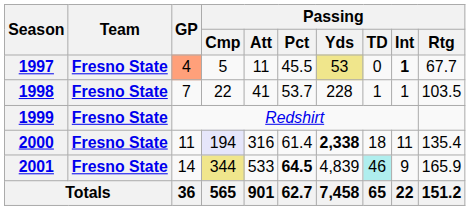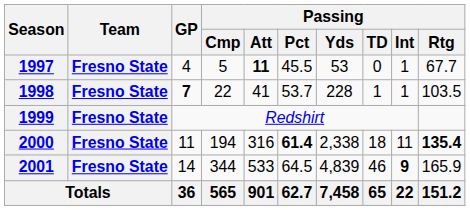(187, 67) lightsalmon background -> (187, 67) no background
(261, 67) normal -> (261, 67) bold
(339, 67) khaki background -> (339, 67) no background
(405, 67) bold -> (405, 67) normal
(187, 92) normal -> (187, 92) bold
(223, 142) lavender background -> (223, 142) no background
(297, 142) normal -> (297, 142) bold
(339, 142) bold -> (339, 142) normal
(441, 142) normal -> (441, 142) bold
(223, 167) khaki background -> (223, 167) no background
(297, 167) bold -> (297, 167) normal
(377, 167) paleturquoise background -> (377, 167) no background
(405, 167) normal -> (405, 167) bold
